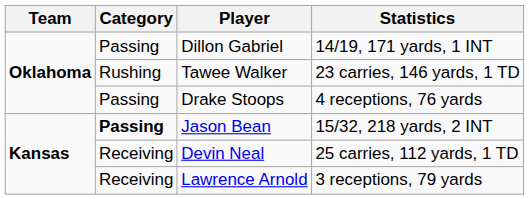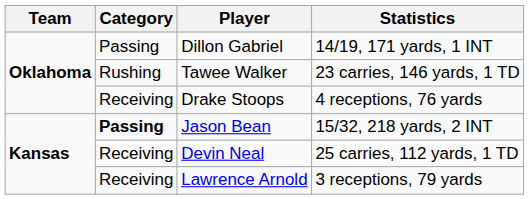(129, 99) Passing -> (136, 99) Receiving
